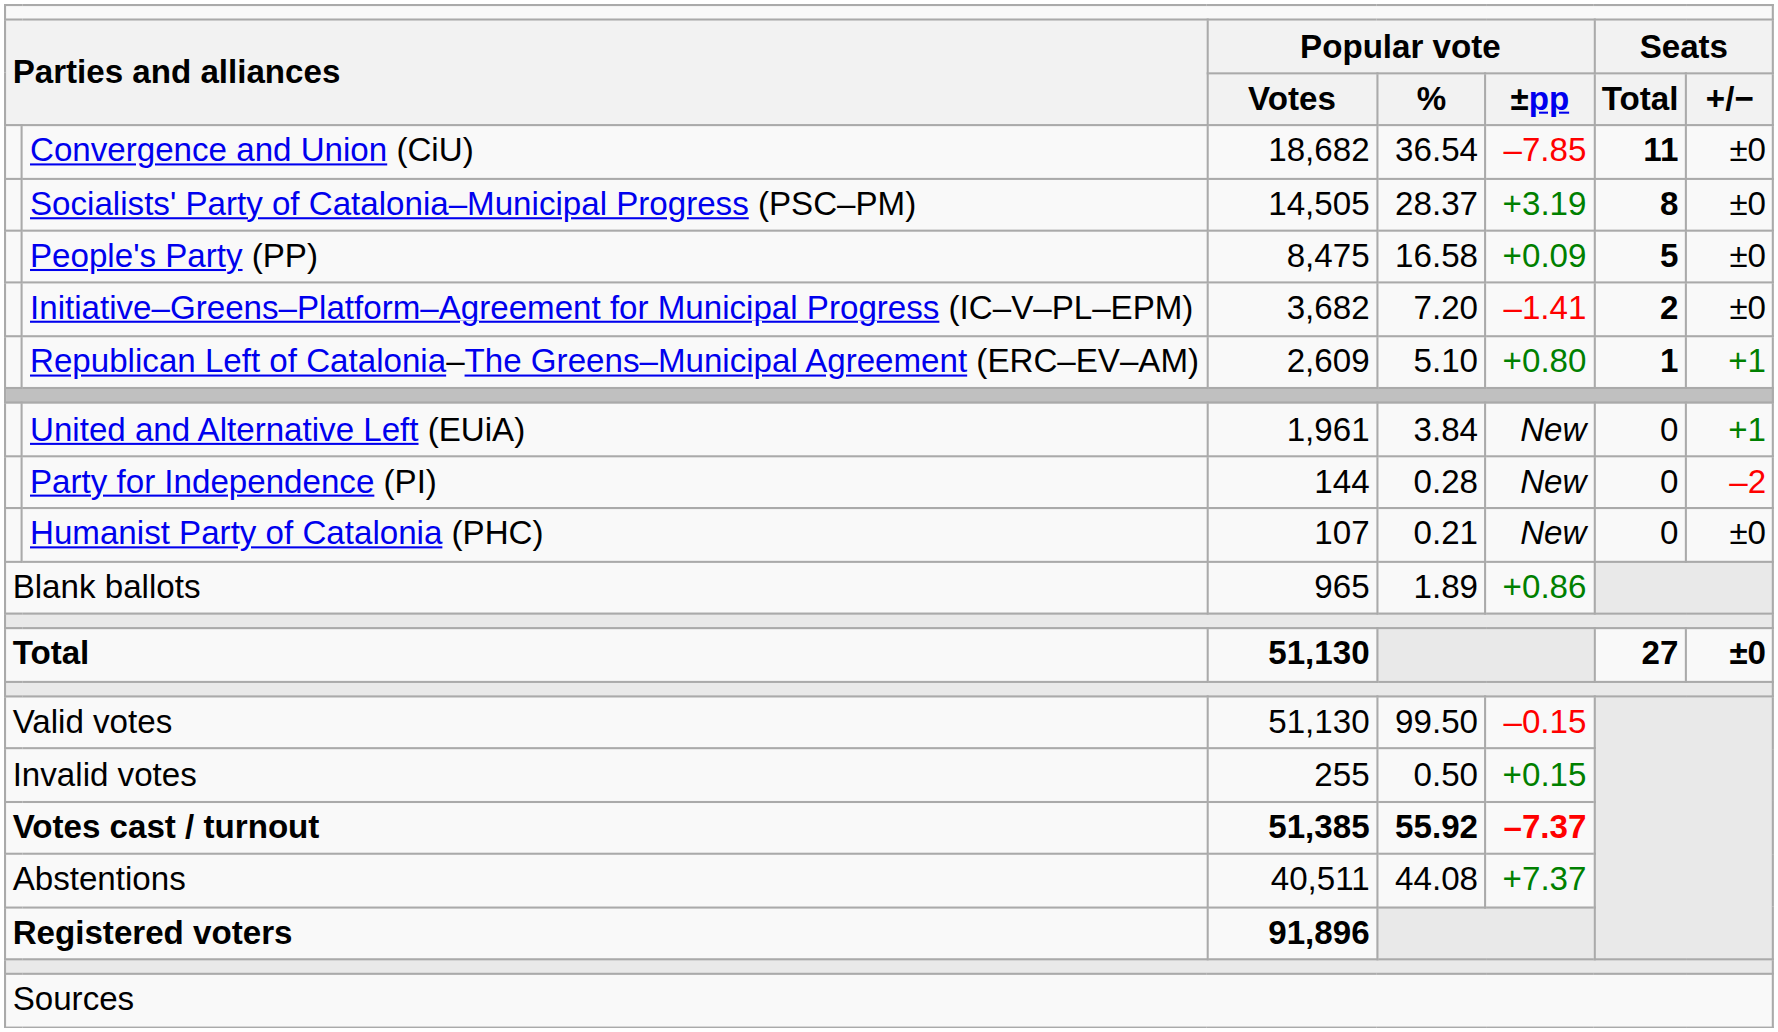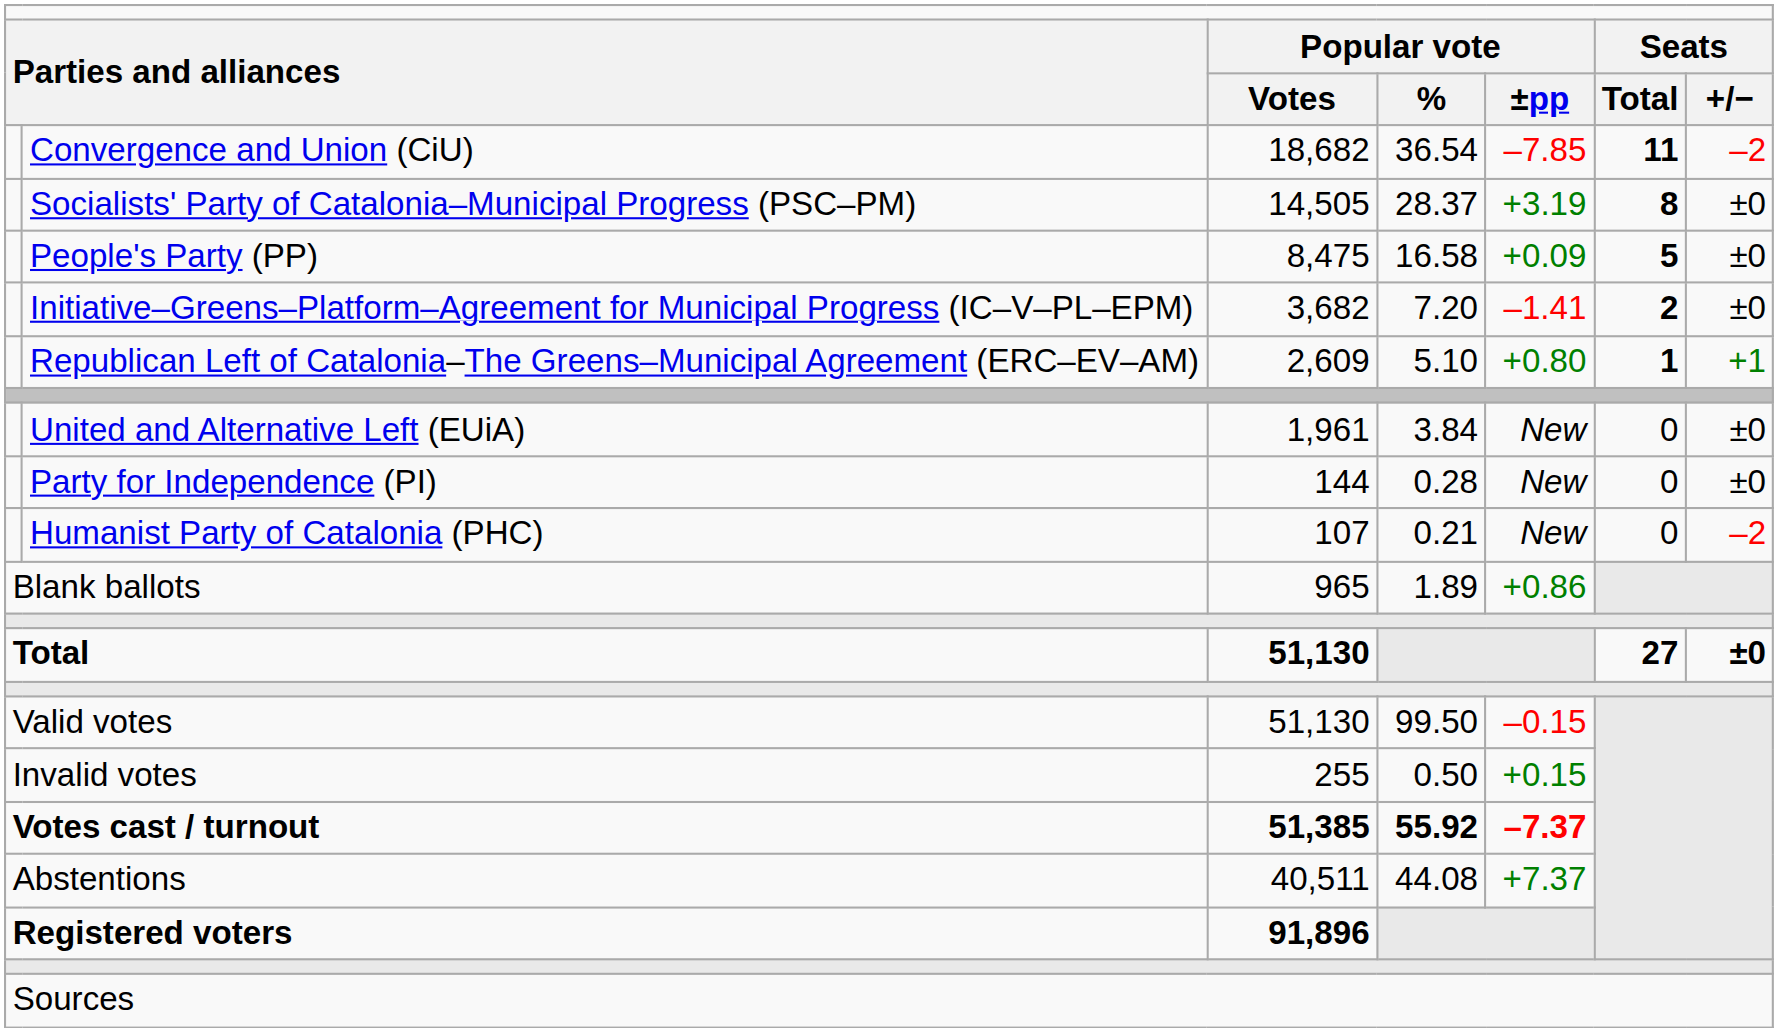(1748, 151) ±0 -> (1748, 151) –2
(1747, 428) +1 -> (1748, 428) ±0
(1748, 481) –2 -> (1748, 481) ±0
(1748, 534) ±0 -> (1748, 534) –2
